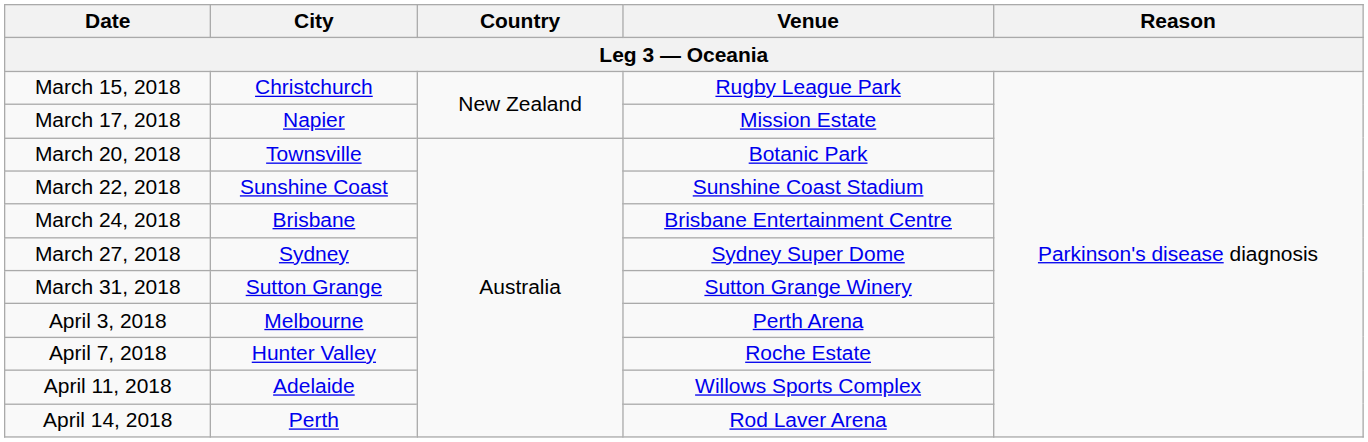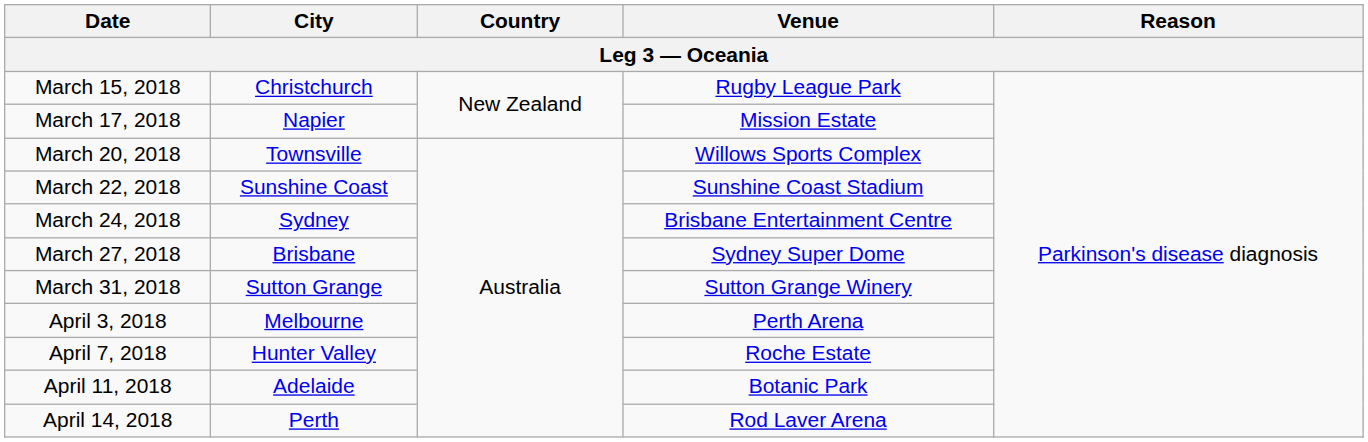(808, 154) Botanic Park -> (808, 154) Willows Sports Complex
(314, 220) Brisbane -> (314, 220) Sydney
(314, 253) Sydney -> (314, 253) Brisbane
(808, 386) Willows Sports Complex -> (808, 386) Botanic Park
